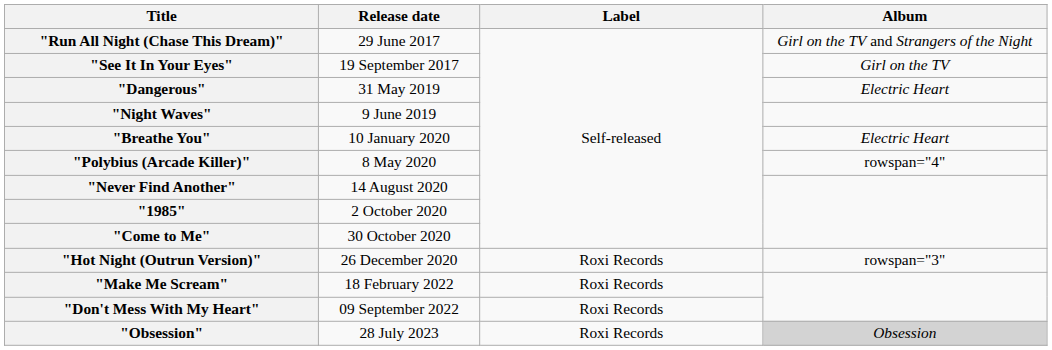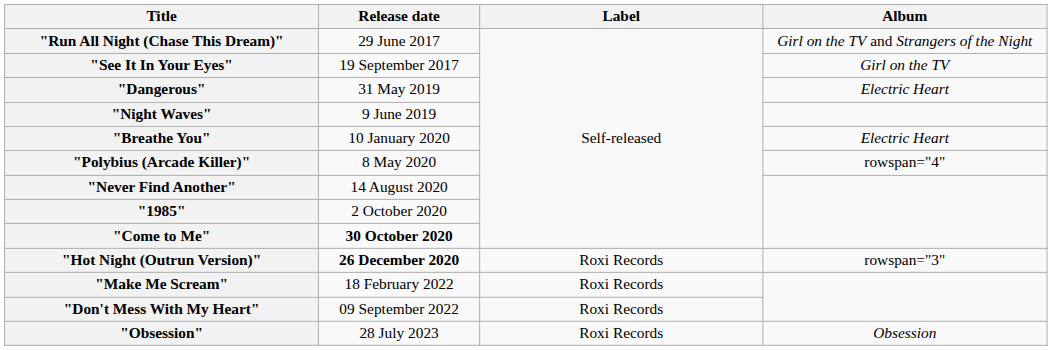(399, 235) normal -> (399, 235) bold
(399, 260) normal -> (399, 260) bold
(905, 333) lightgrey background -> (905, 333) no background
